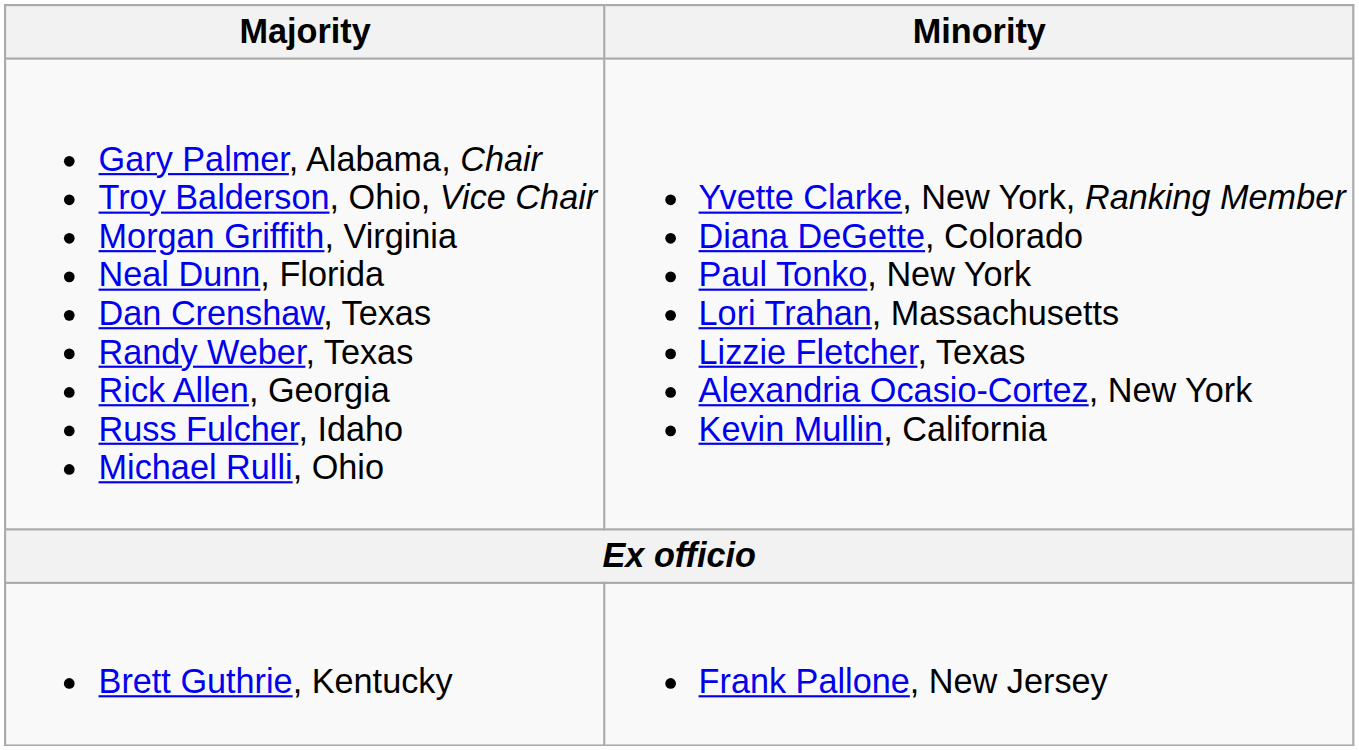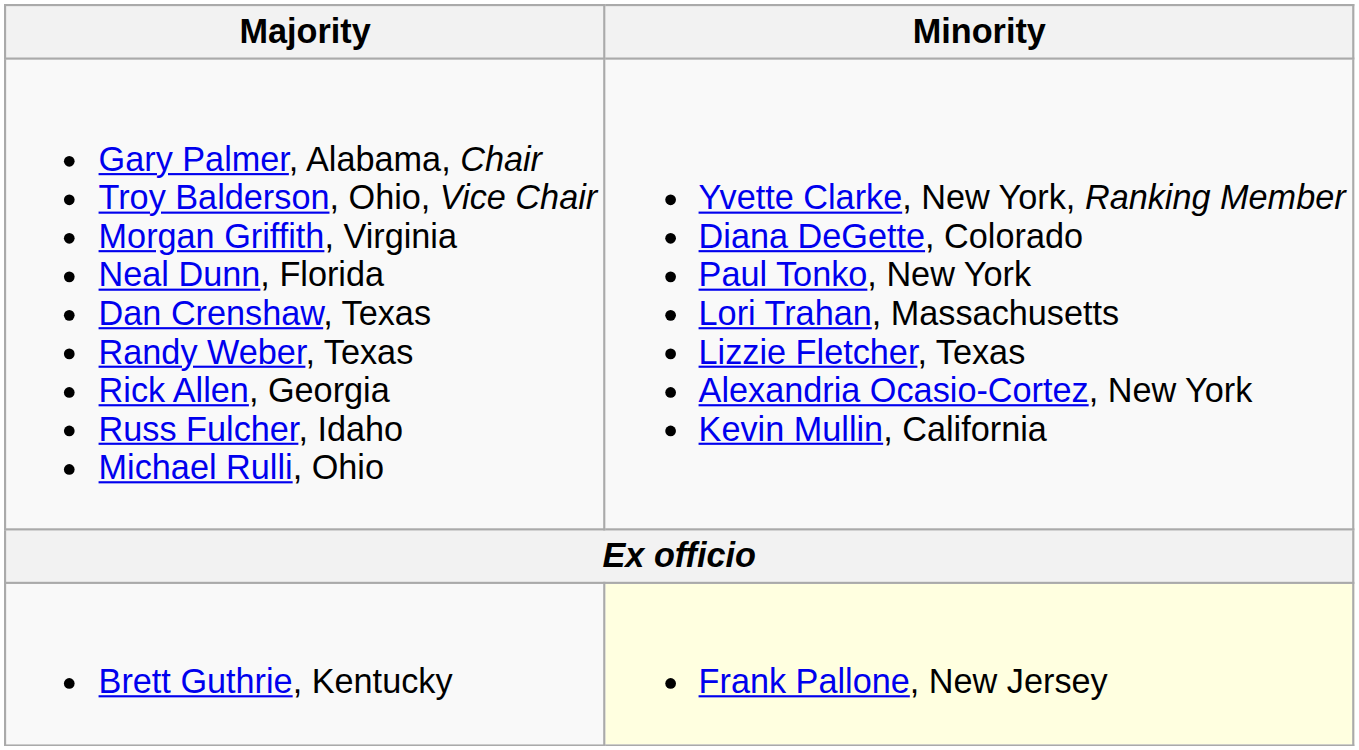(979, 683) no background -> (979, 683) lightyellow background
